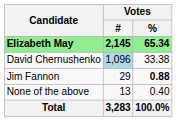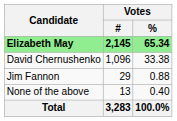(118, 60) lightblue background -> (118, 60) no background
(160, 76) bold -> (160, 76) normal
